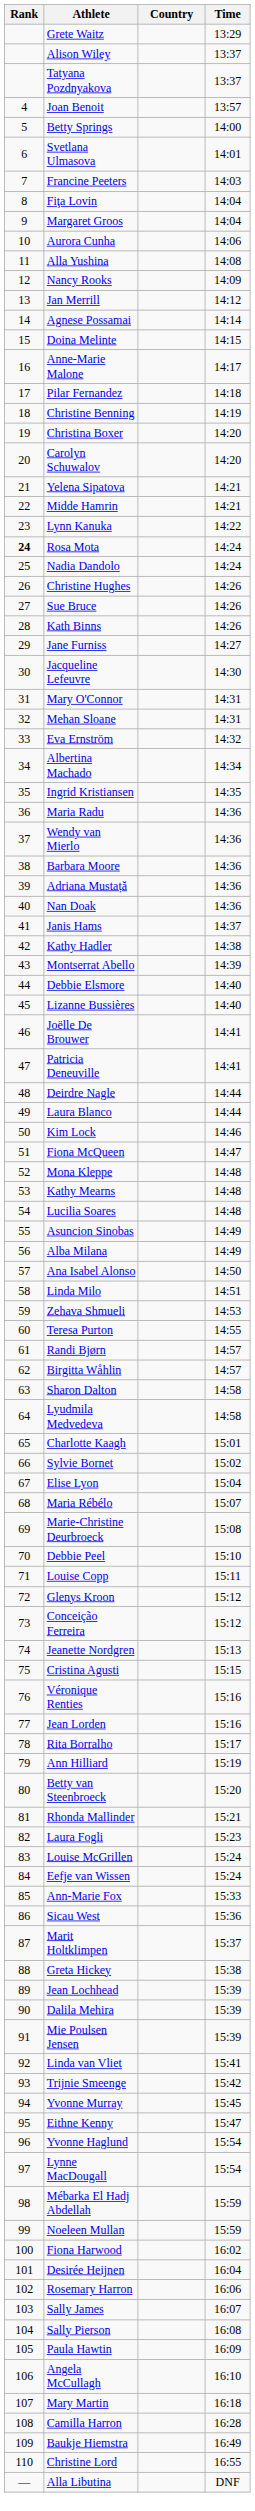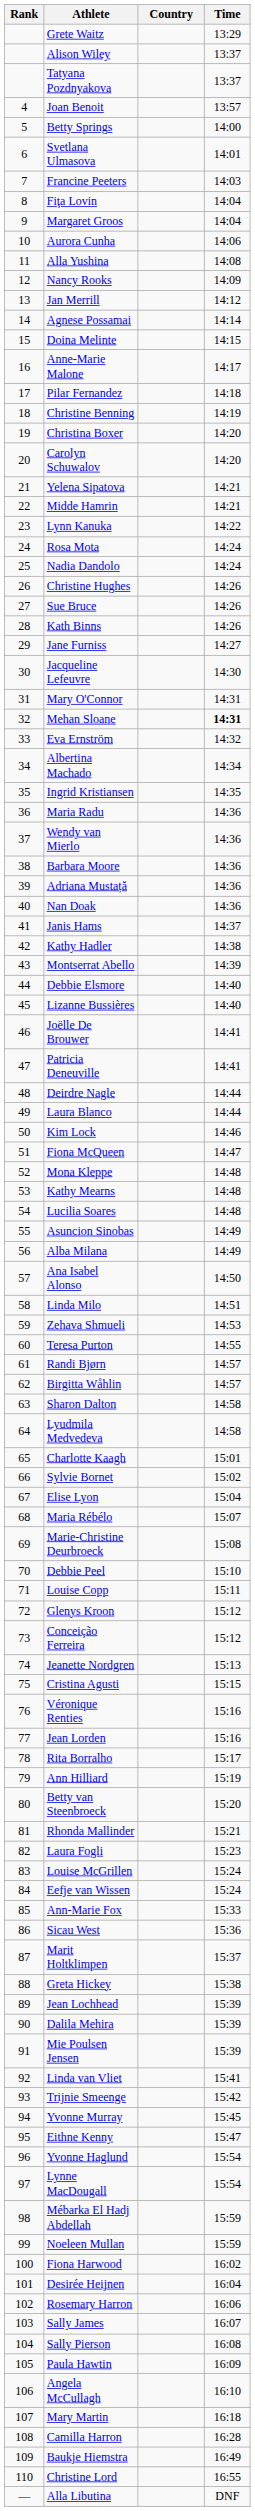(24, 546) bold -> (24, 546) normal
(228, 719) normal -> (227, 719) bold
